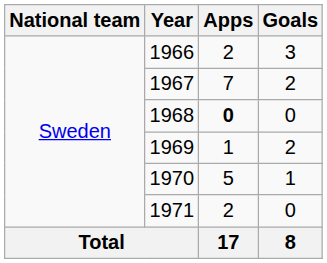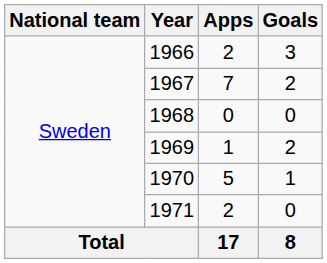(228, 115) bold -> (228, 115) normal
